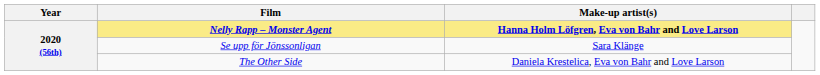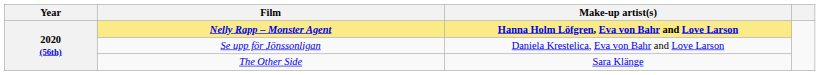(618, 45) Sara Klänge -> (618, 45) Daniela Krestelica, Eva von Bahr and Love Larson
(618, 62) Daniela Krestelica, Eva von Bahr and Love Larson -> (618, 62) Sara Klänge
